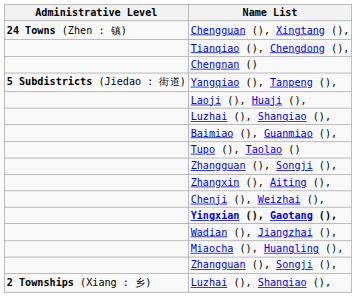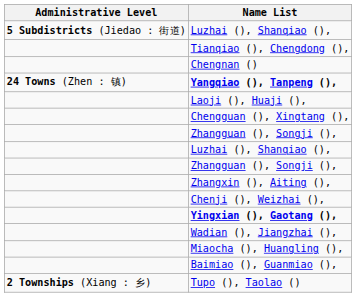(67, 30) 24 Towns (Zhen : 镇) -> (96, 30) 5 Subdistricts (Jiedao : 街道)
(270, 30) Chengguan (), Xingtang (), -> (261, 30) Luzhai (), Shanqiao (),
(96, 82) 5 Subdistricts (Jiedao : 街道) -> (67, 82) 24 Towns (Zhen : 镇)
(264, 82) normal -> (264, 82) bold
(261, 116) Luzhai (), Shanqiao (), -> (270, 116) Chengguan (), Xingtang (),
(264, 133) Baimiao (), Guanmiao (), -> (264, 133) Zhangguan (), Songji (),
(246, 150) Tupo (), Taolao () -> (261, 150) Luzhai (), Shanqiao (),
(264, 265) Zhangguan (), Songji (), -> (264, 265) Baimiao (), Guanmiao (),
(261, 283) Luzhai (), Shanqiao (), -> (246, 283) Tupo (), Taolao ()
